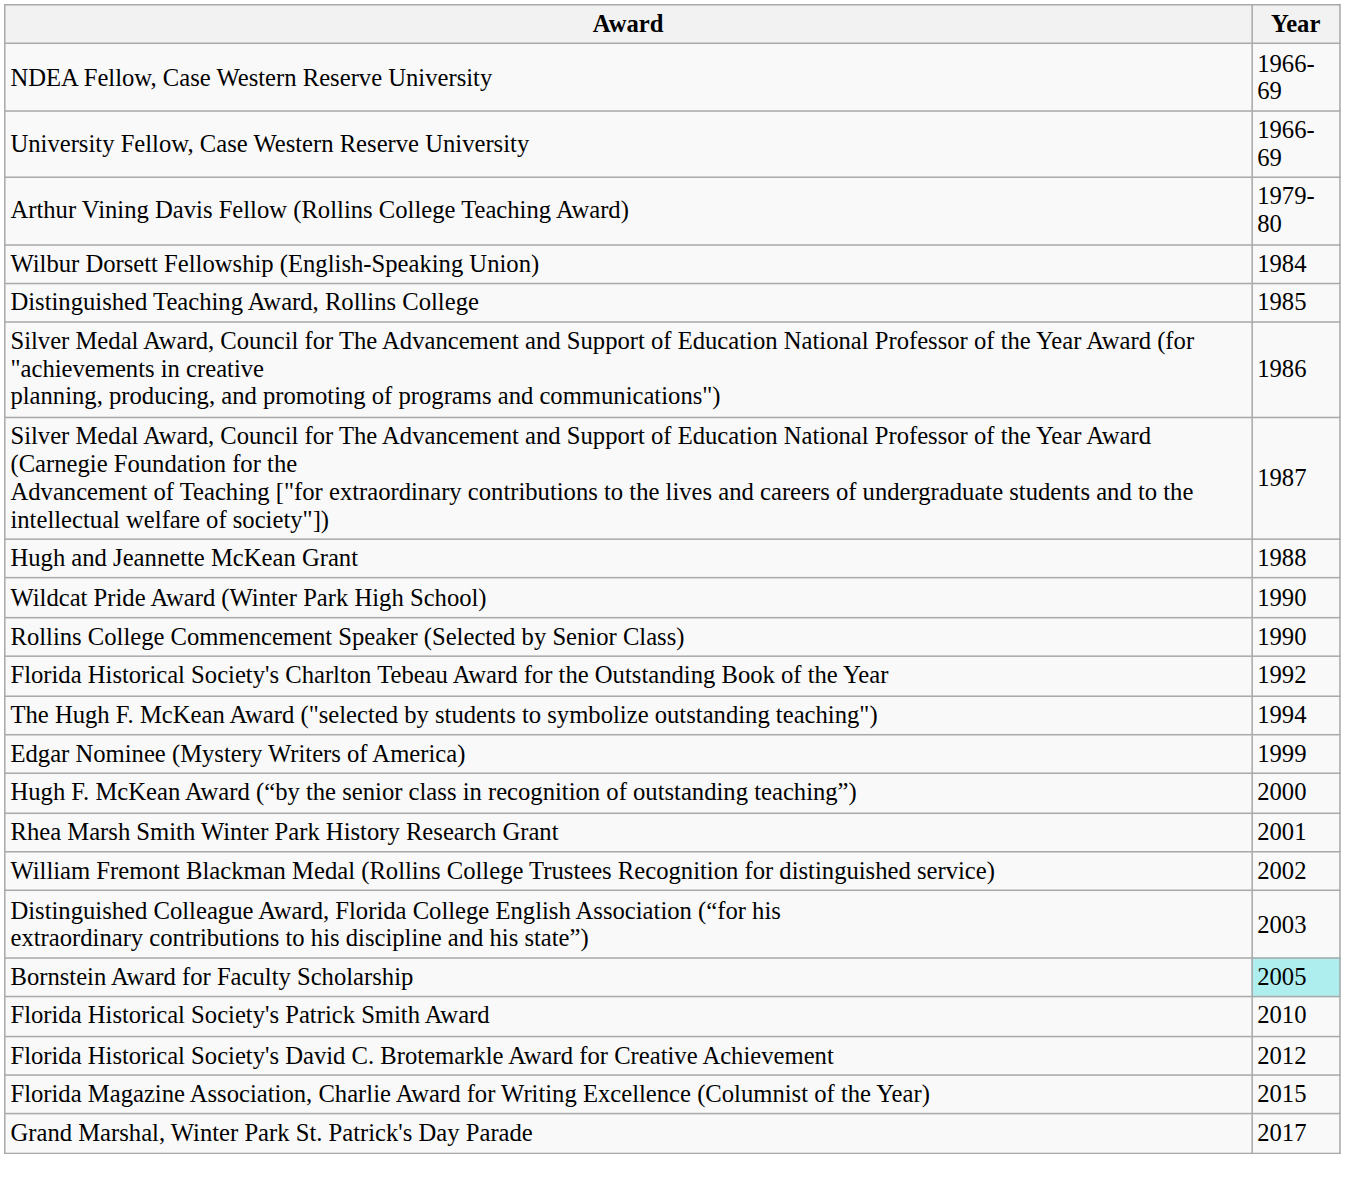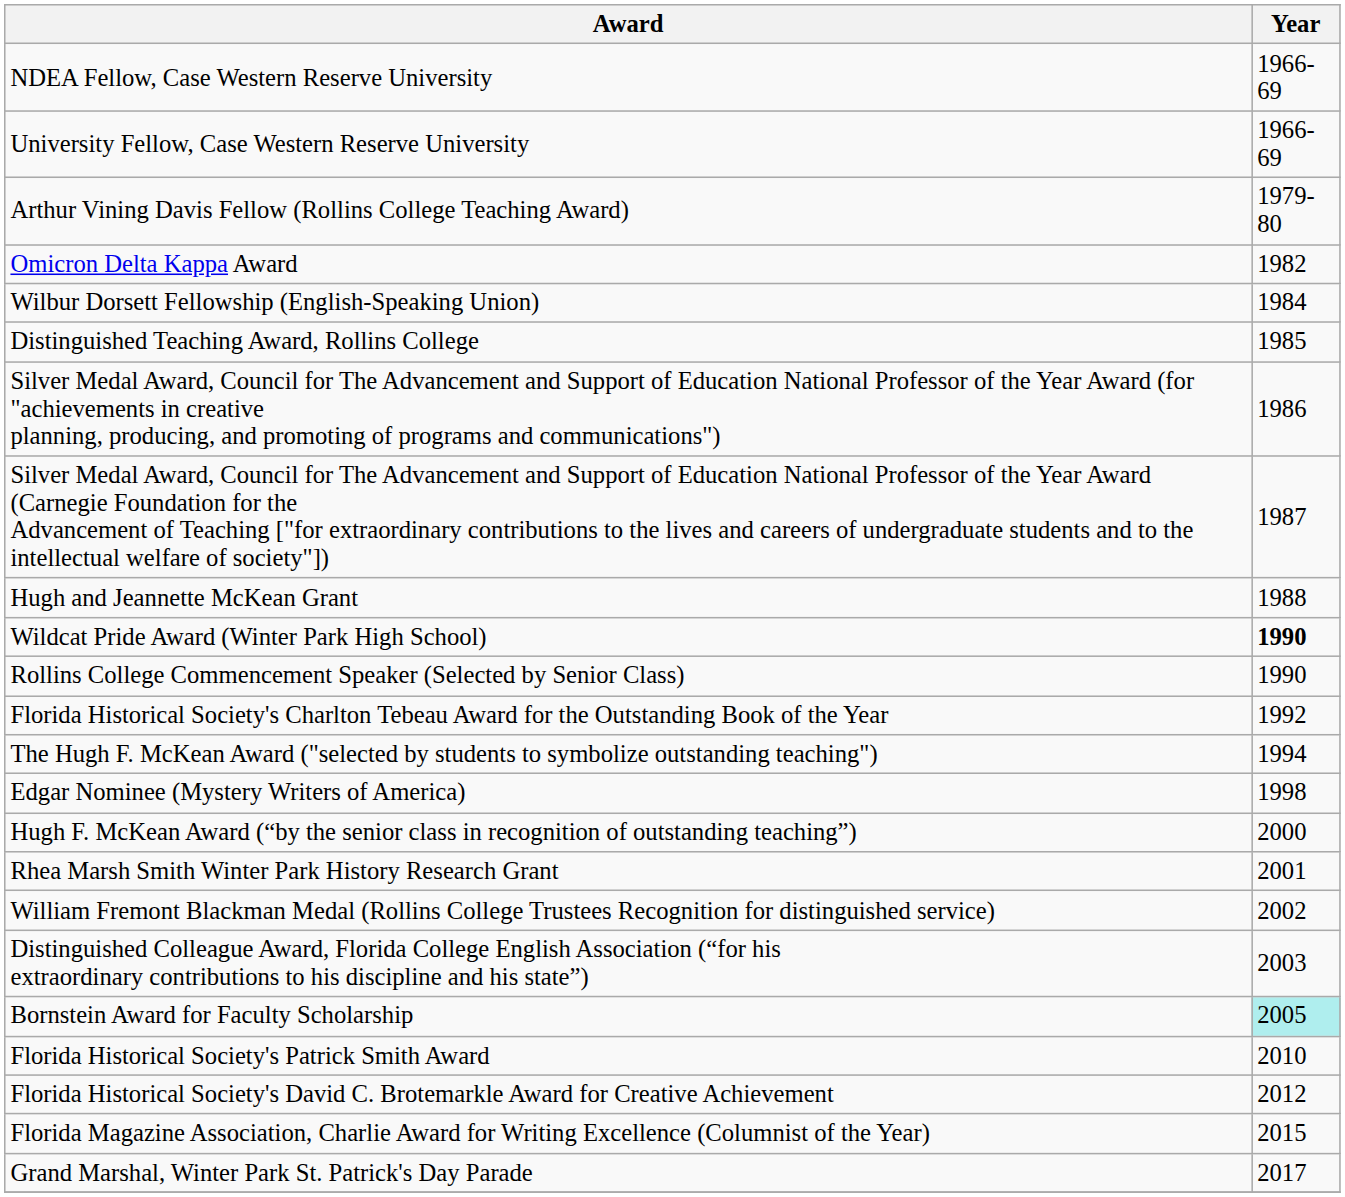+ row: (154, 263)
(1282, 597) normal -> (1282, 636) bold
(1282, 753) 1999 -> (1282, 792) 1998
